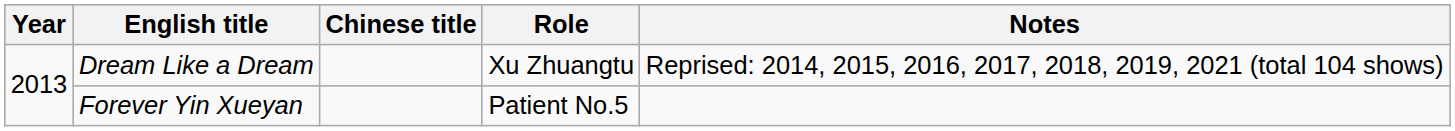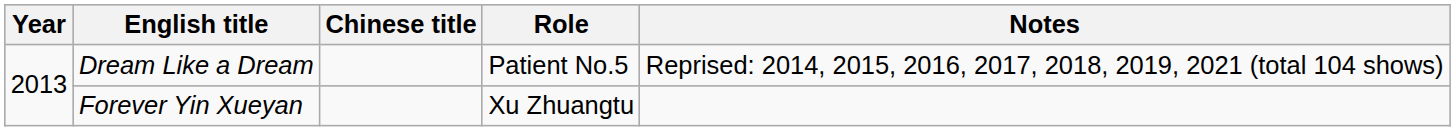(561, 65) Xu Zhuangtu -> (558, 65) Patient No.5
(558, 105) Patient No.5 -> (561, 105) Xu Zhuangtu
